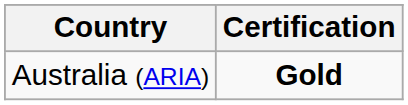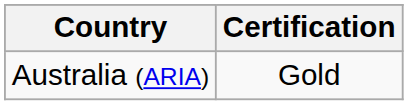(309, 74) bold -> (309, 74) normal
